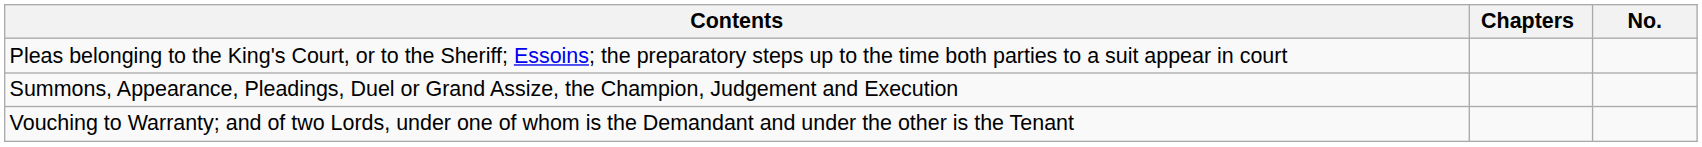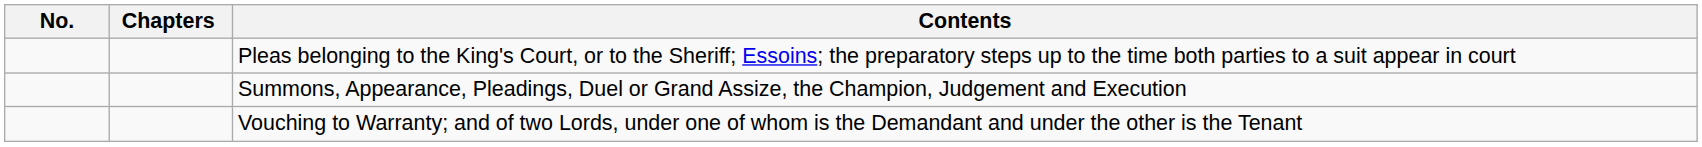columns swapped: (1645, 21) <-> (737, 21)
